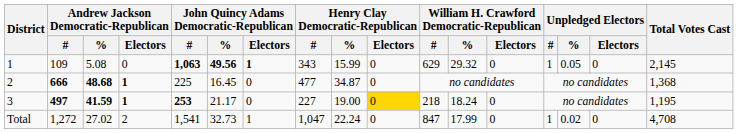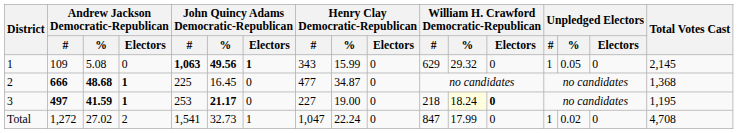(183, 100) bold -> (183, 100) normal
(223, 100) normal -> (223, 100) bold
(373, 100) gold background -> (373, 100) no background
(464, 100) no background -> (464, 100) lightyellow background
(492, 100) normal -> (492, 100) bold
